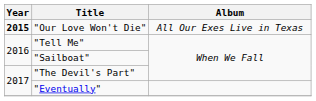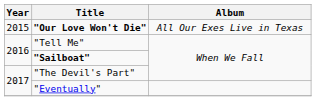(18, 27) bold -> (18, 27) normal
(90, 27) normal -> (90, 27) bold
(62, 58) normal -> (62, 58) bold
